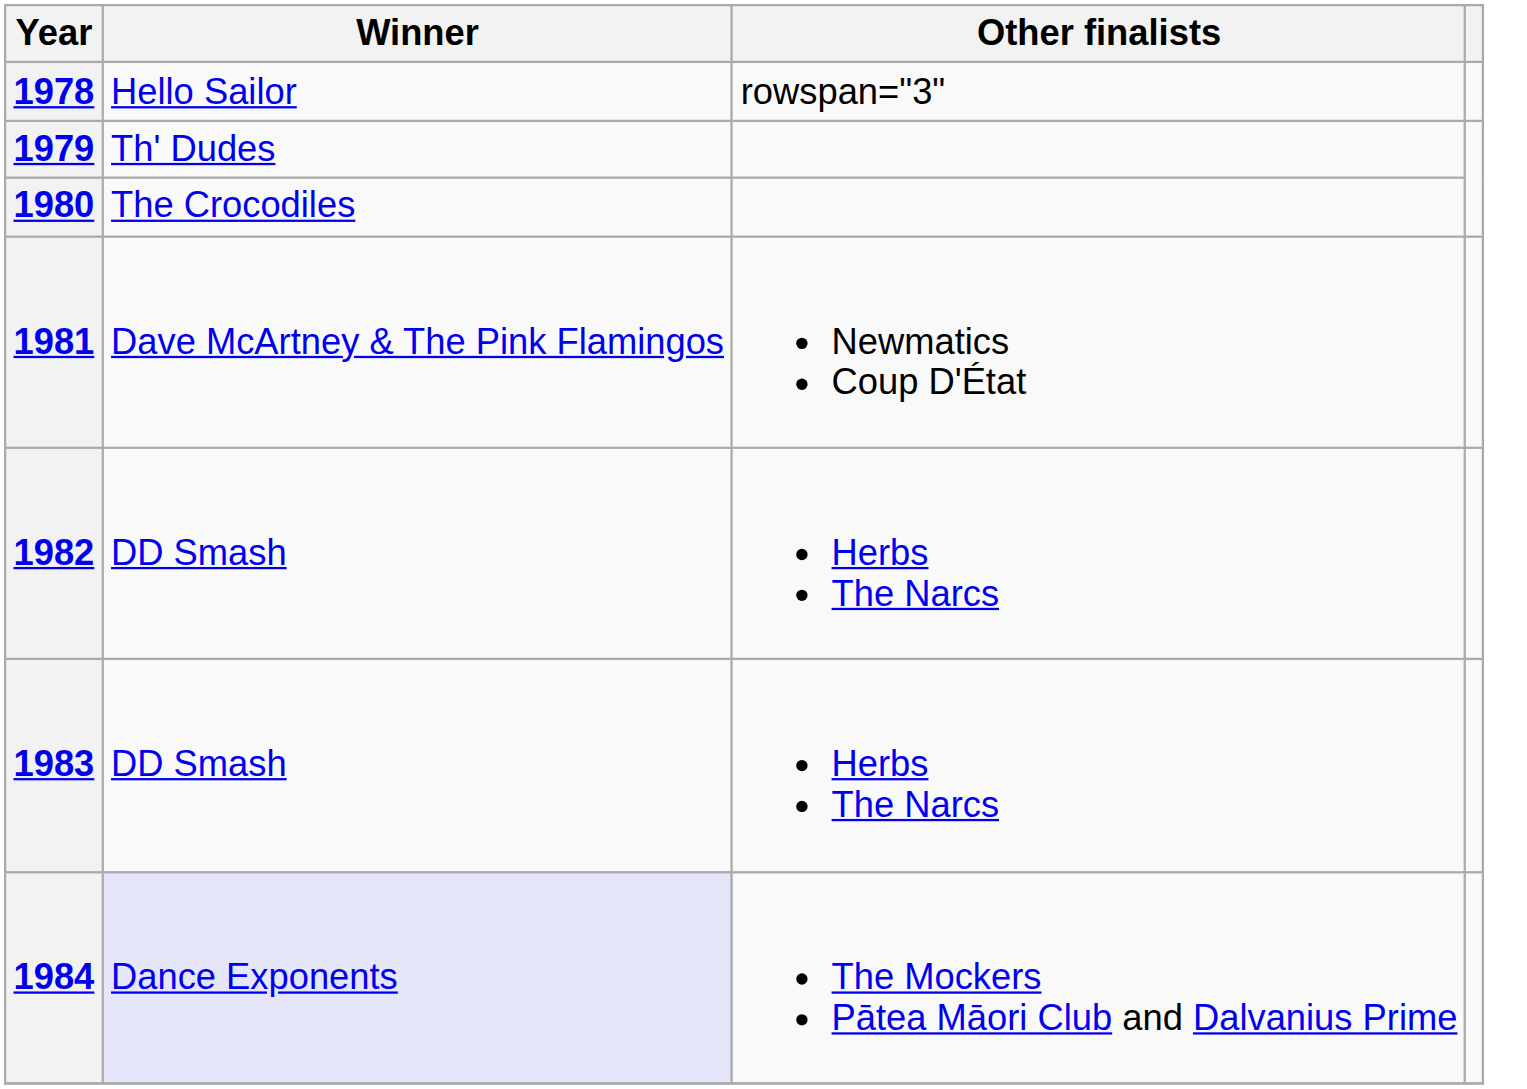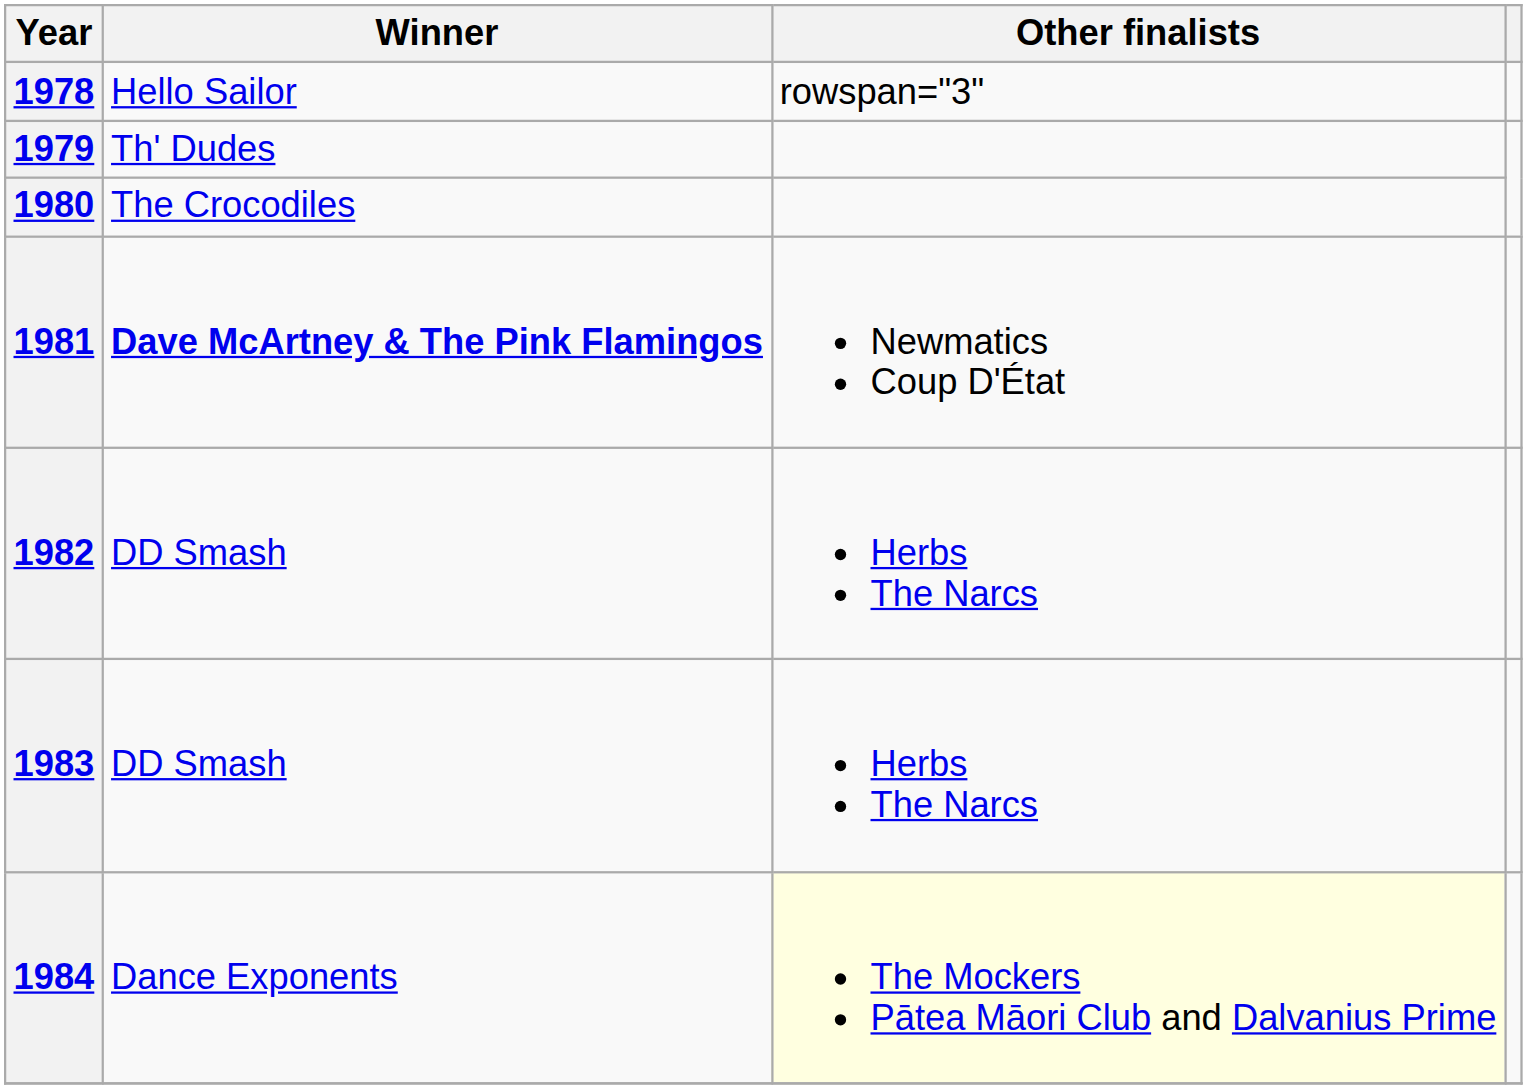(418, 340) normal -> (437, 340) bold
(254, 976) lavender background -> (254, 976) no background
(1099, 998) no background -> (1138, 998) lightyellow background
